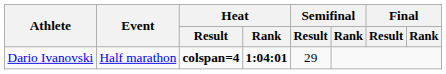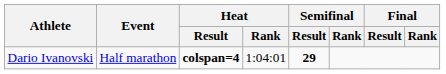(267, 58) bold -> (266, 58) normal
(311, 58) normal -> (309, 58) bold
